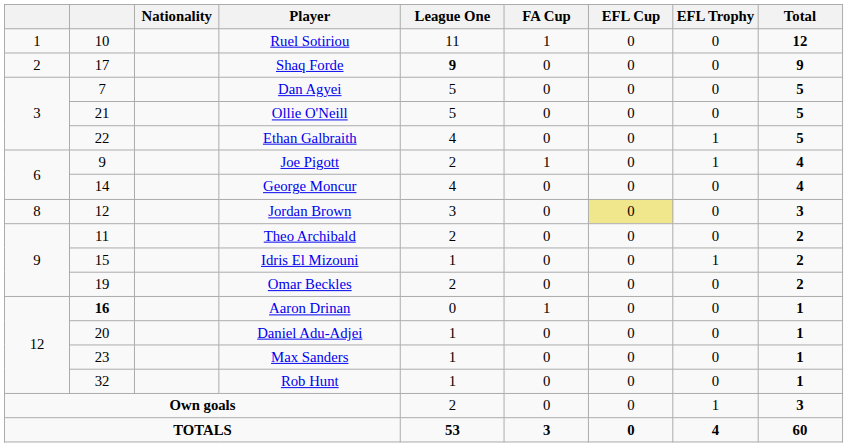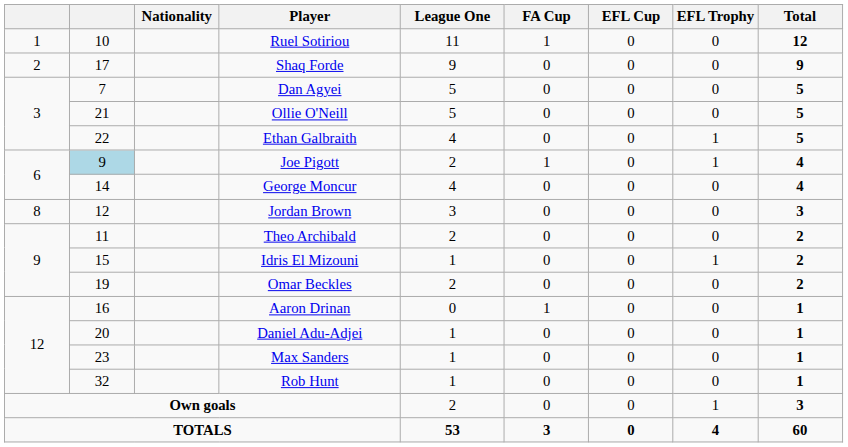(452, 65) bold -> (452, 65) normal
(102, 162) no background -> (102, 162) lightblue background
(631, 211) khaki background -> (631, 211) no background
(102, 308) bold -> (102, 308) normal
